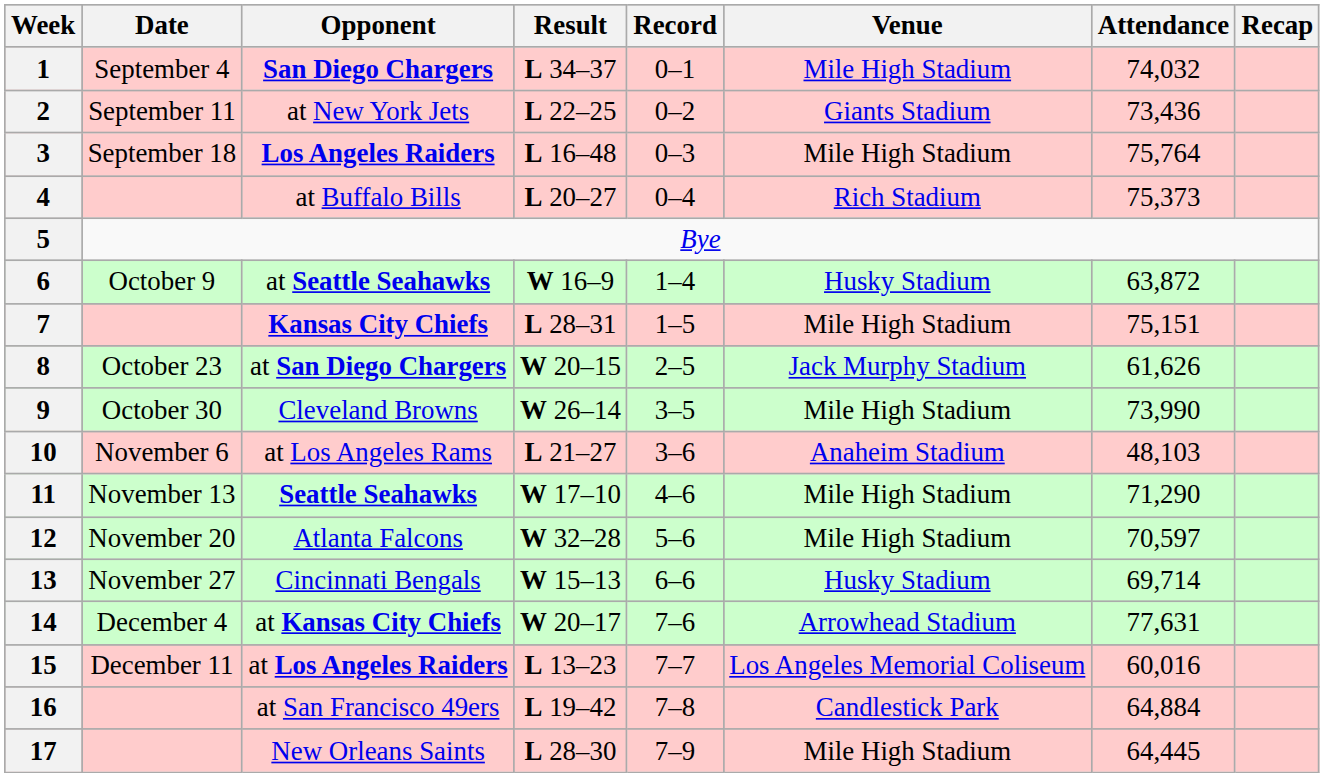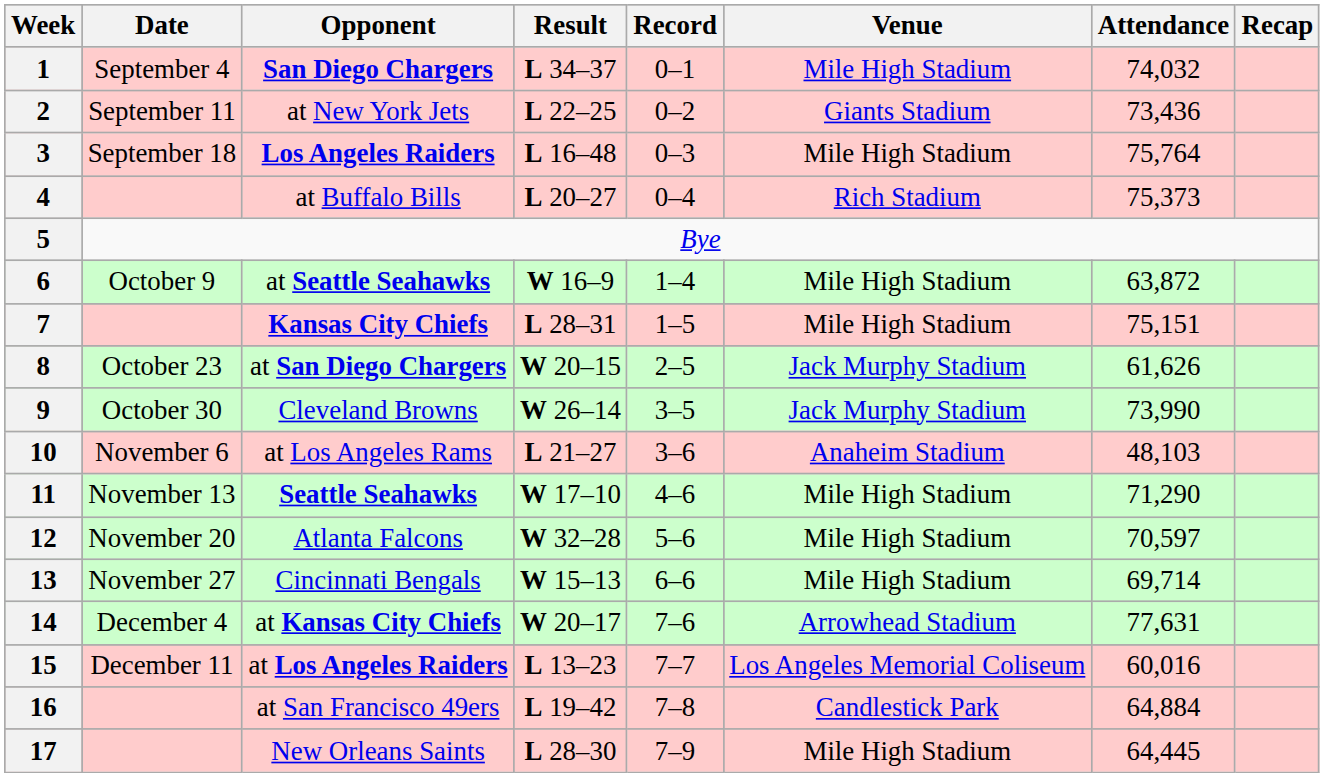(907, 281) Husky Stadium -> (907, 281) Mile High Stadium
(907, 409) Mile High Stadium -> (907, 409) Jack Murphy Stadium
(907, 580) Husky Stadium -> (907, 580) Mile High Stadium
